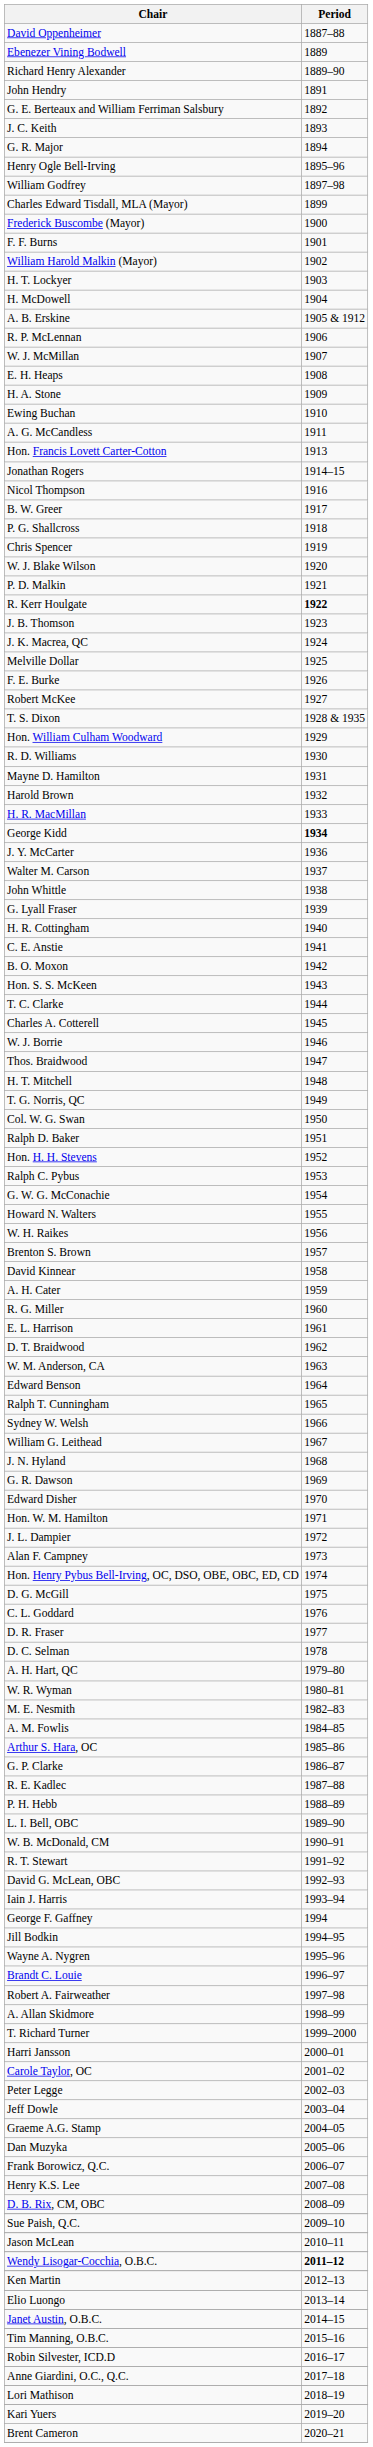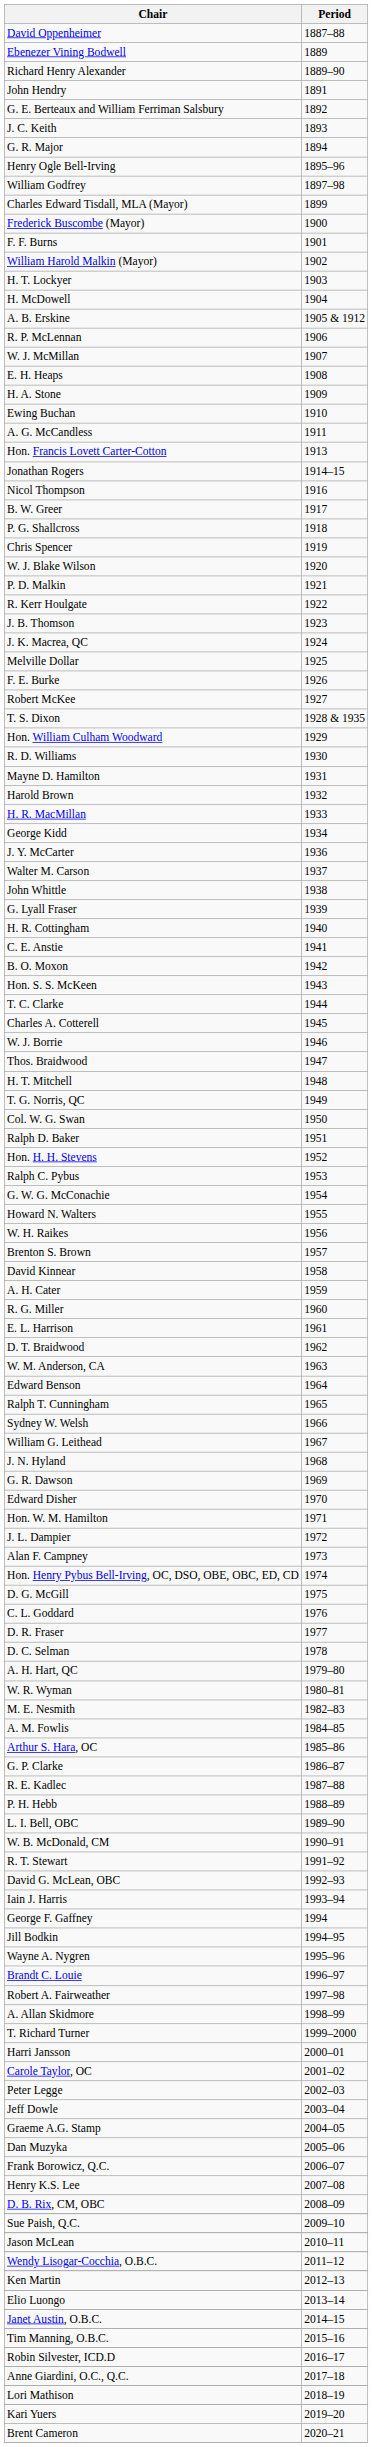(316, 604) bold -> (316, 604) normal
(316, 833) bold -> (316, 833) normal
(324, 2261) bold -> (324, 2261) normal
